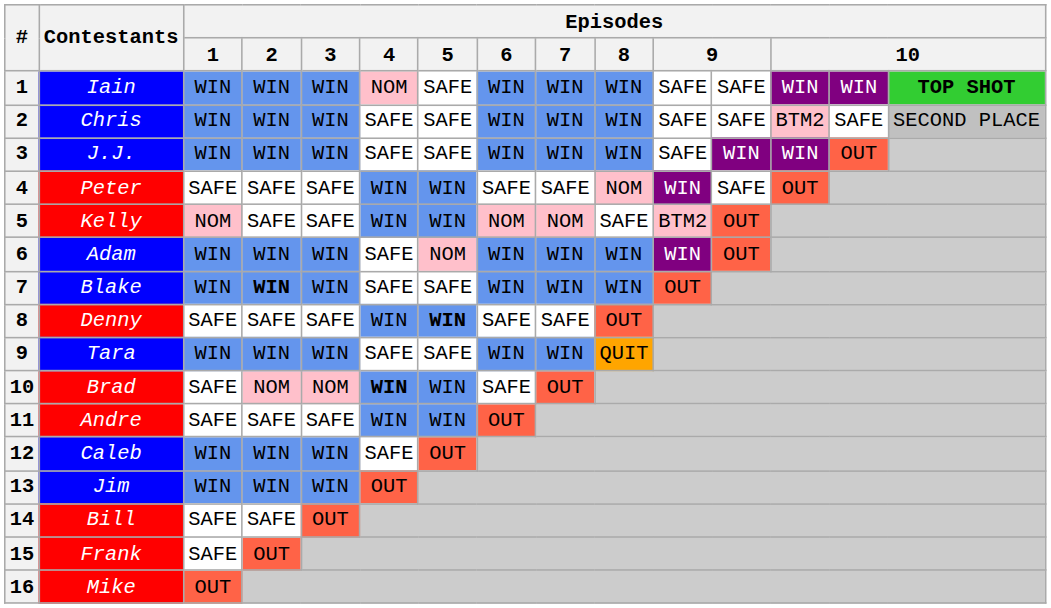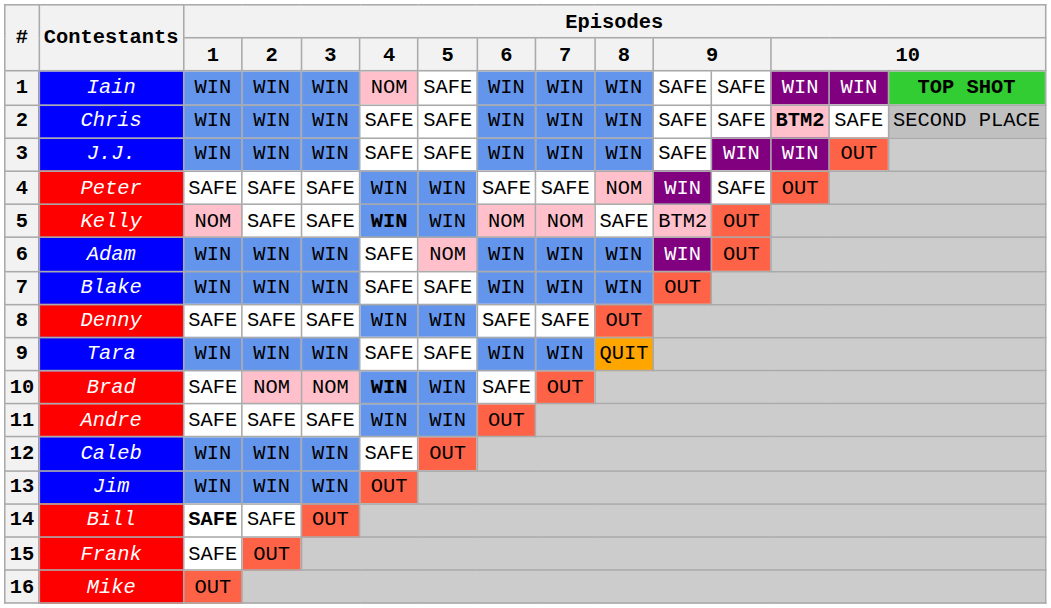(800, 121) normal -> (800, 121) bold
(389, 221) normal -> (389, 221) bold
(272, 288) bold -> (272, 288) normal
(448, 321) bold -> (448, 321) normal
(213, 520) normal -> (213, 520) bold
